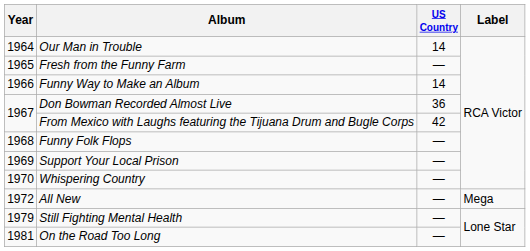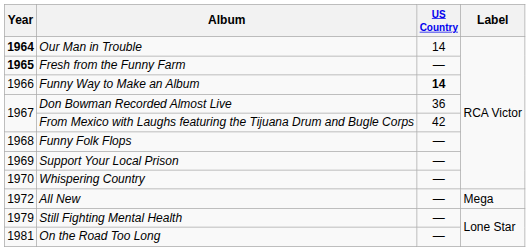(20, 46) normal -> (20, 46) bold
(20, 65) normal -> (20, 65) bold
(439, 84) normal -> (439, 84) bold
